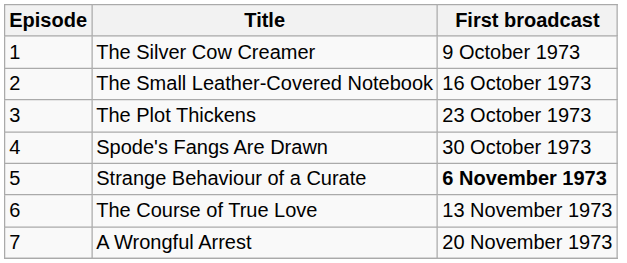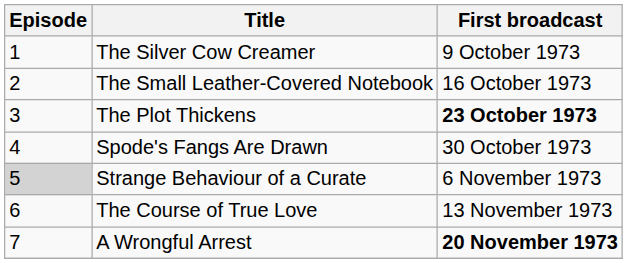(517, 115) normal -> (520, 115) bold
(15, 178) no background -> (15, 178) lightgrey background
(525, 178) bold -> (522, 178) normal
(527, 242) normal -> (530, 242) bold
